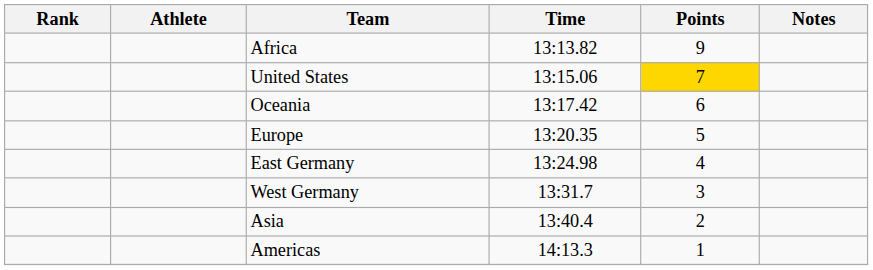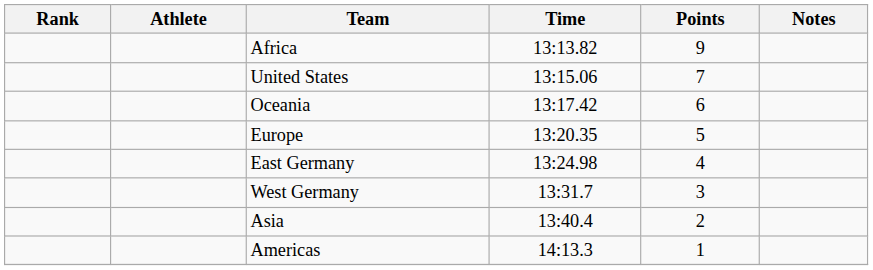(700, 76) gold background -> (700, 76) no background
